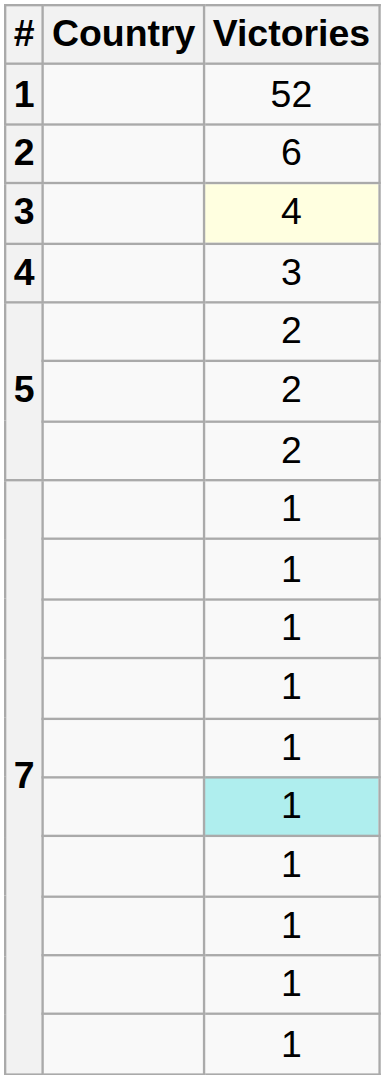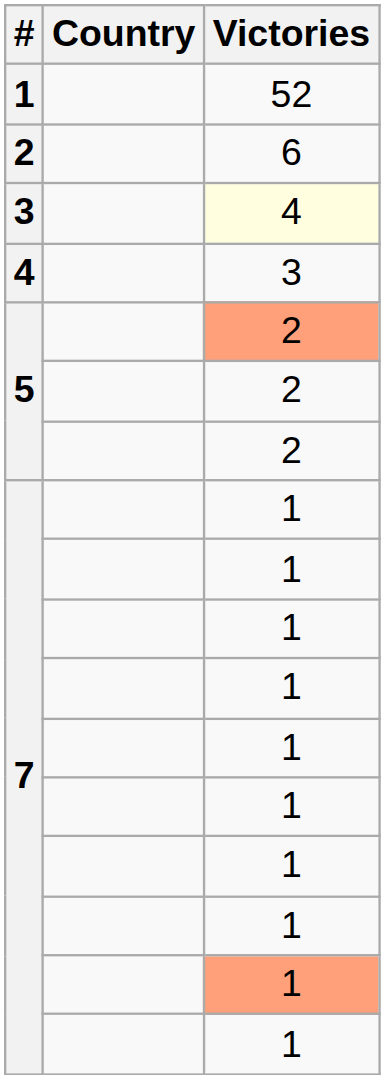(291, 331) no background -> (291, 331) lightsalmon background
(291, 806) paleturquoise background -> (291, 806) no background
(291, 984) no background -> (291, 984) lightsalmon background
